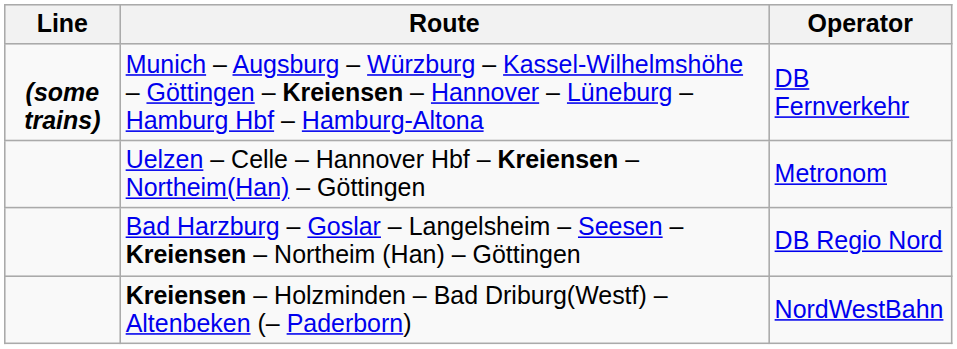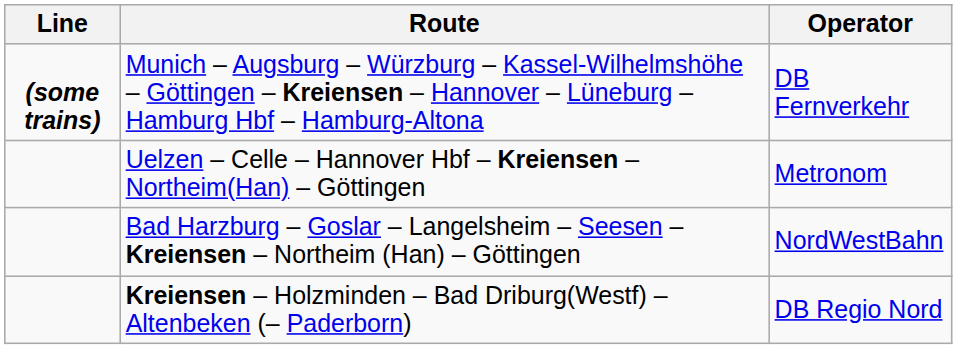(859, 241) DB Regio Nord -> (859, 241) NordWestBahn
(859, 308) NordWestBahn -> (859, 308) DB Regio Nord
